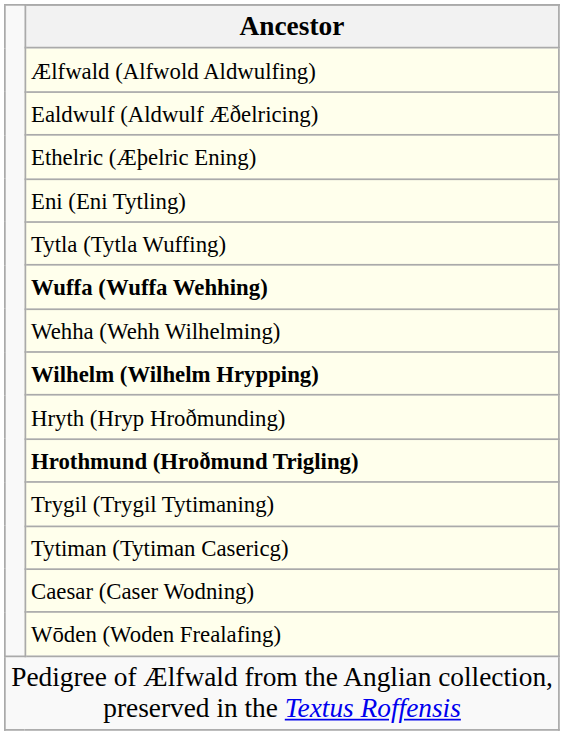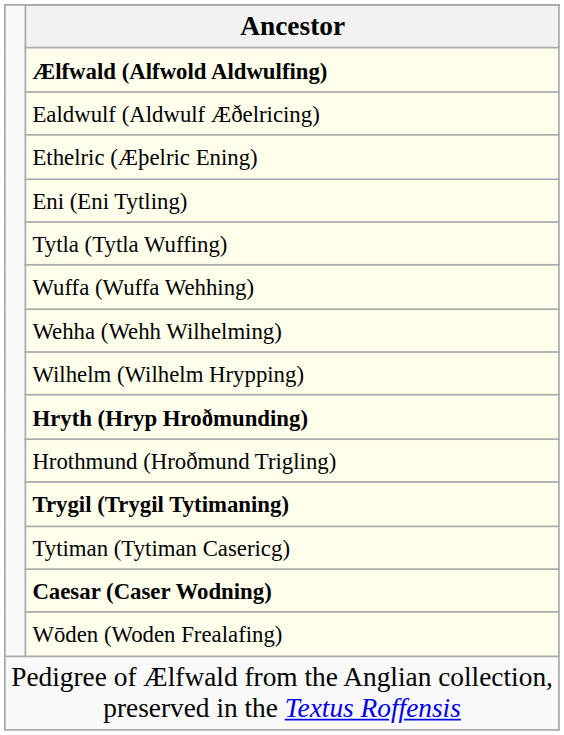(173, 71) normal -> (180, 69) bold
(149, 286) bold -> (143, 288) normal
(175, 373) bold -> (168, 375) normal
(158, 418) normal -> (170, 416) bold
(195, 460) bold -> (184, 461) normal
(153, 505) normal -> (161, 503) bold
(142, 591) normal -> (152, 590) bold
